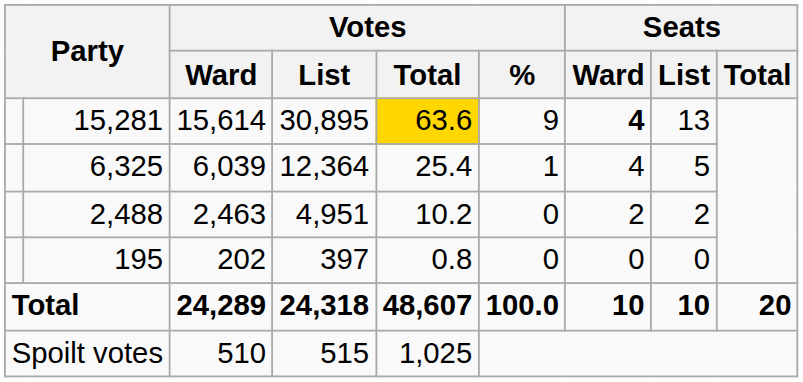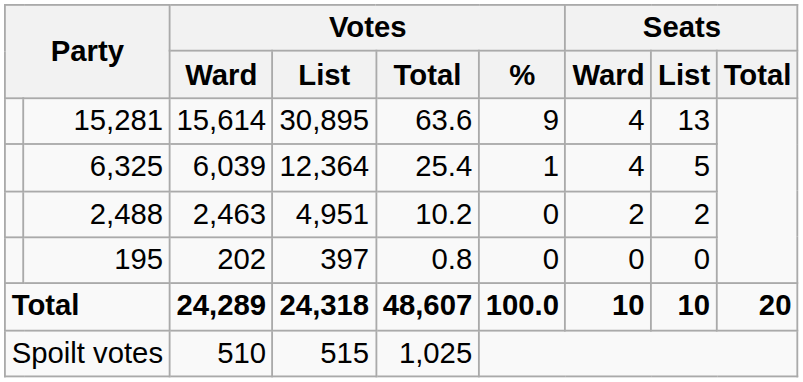(444, 120) gold background -> (444, 120) no background
(636, 120) bold -> (636, 120) normal
